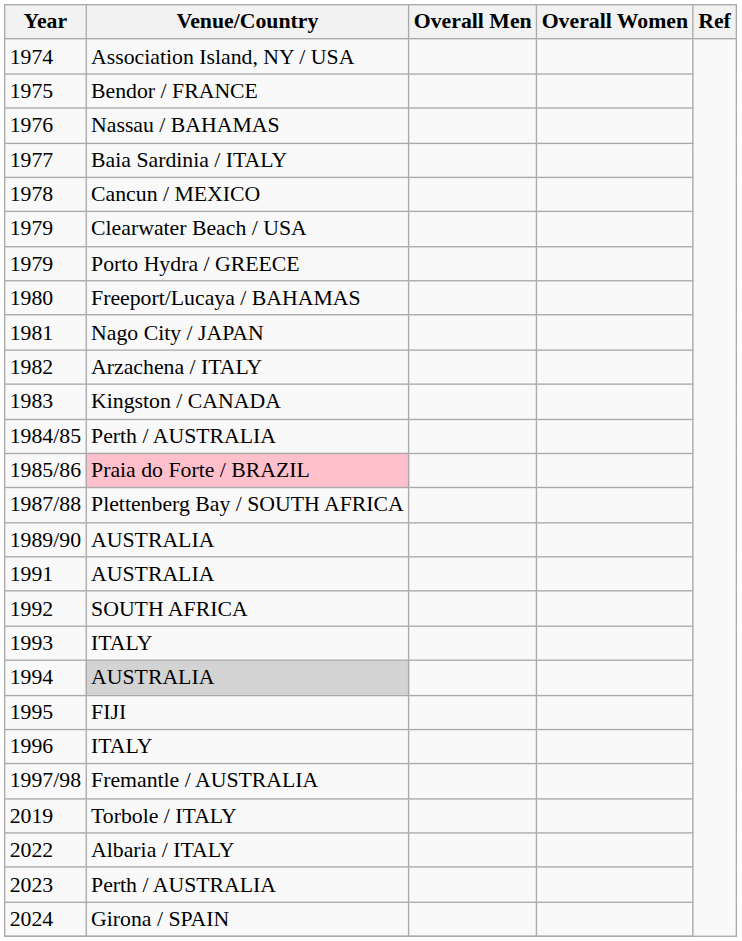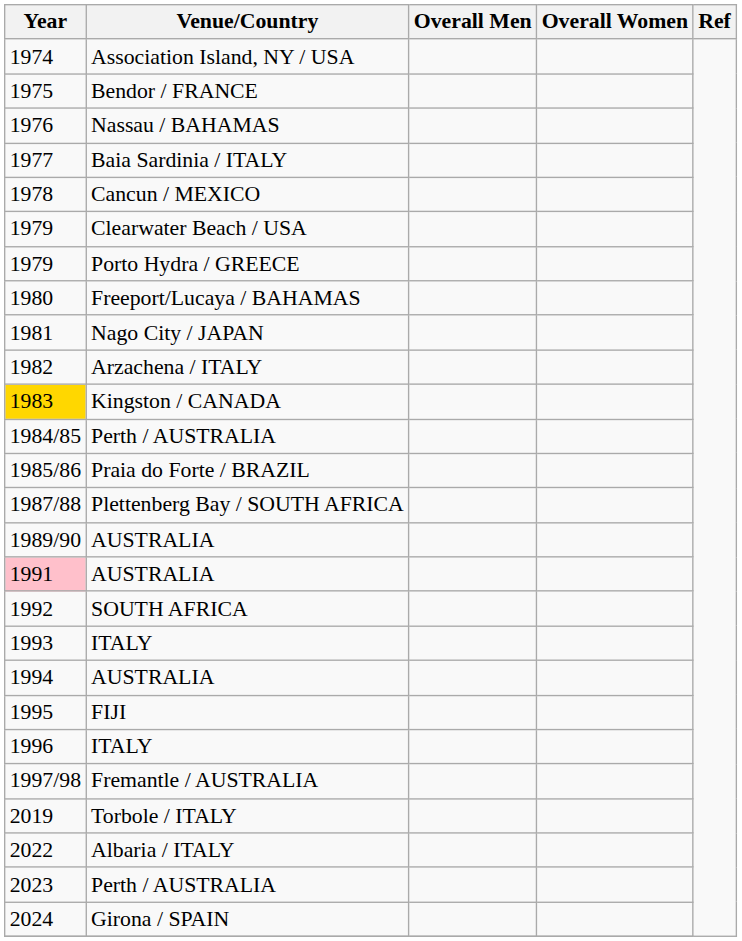(31, 401) no background -> (31, 401) gold background
(200, 470) pink background -> (200, 470) no background
(31, 573) no background -> (31, 573) pink background
(153, 677) lightgrey background -> (153, 677) no background
